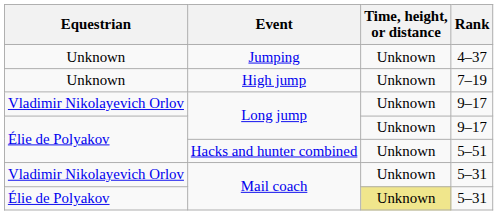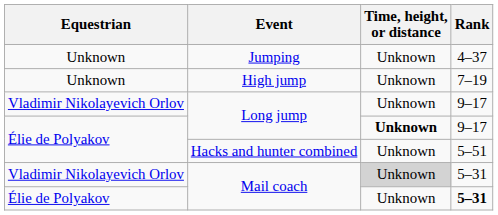(406, 127) normal -> (406, 127) bold
(406, 174) no background -> (406, 174) lightgrey background
(406, 198) khaki background -> (406, 198) no background
(472, 198) normal -> (472, 198) bold
